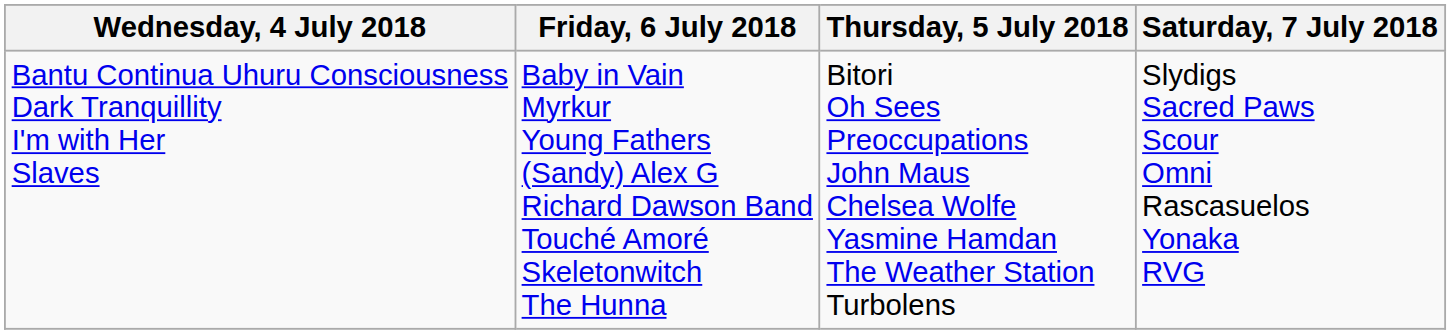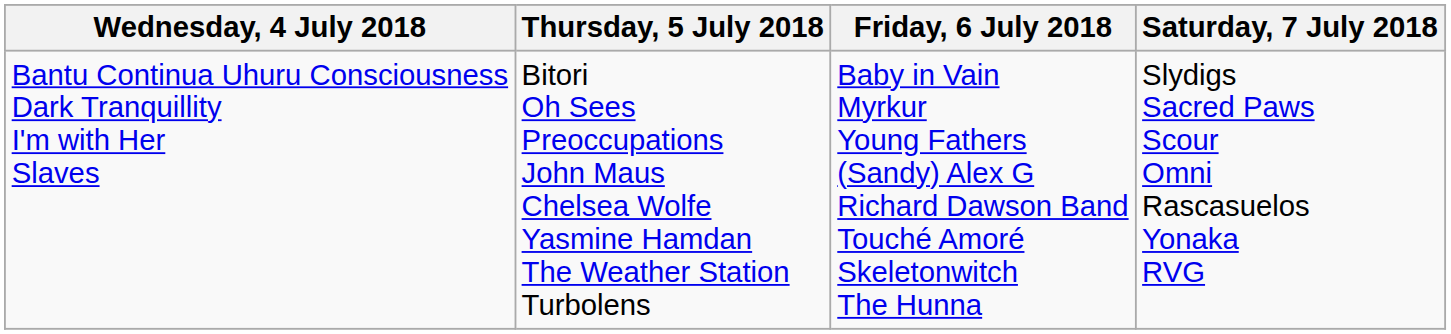columns swapped: (978, 27) <-> (667, 27)
